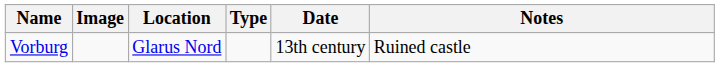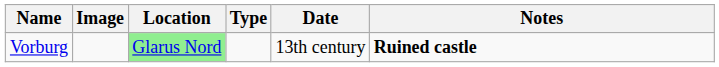(177, 47) no background -> (177, 47) lightgreen background
(422, 47) normal -> (425, 47) bold
